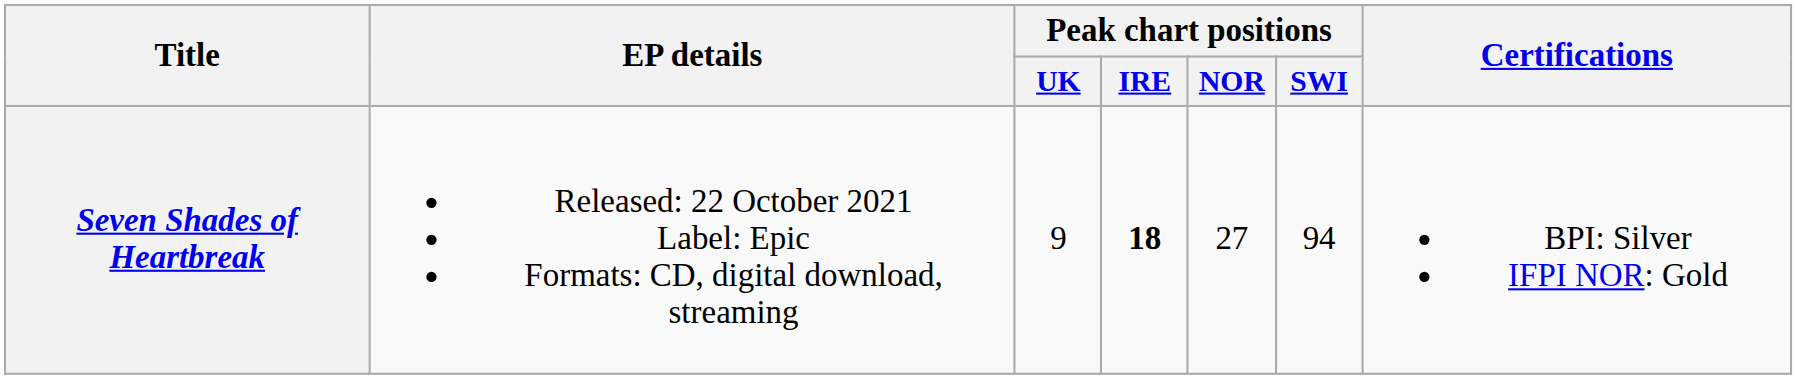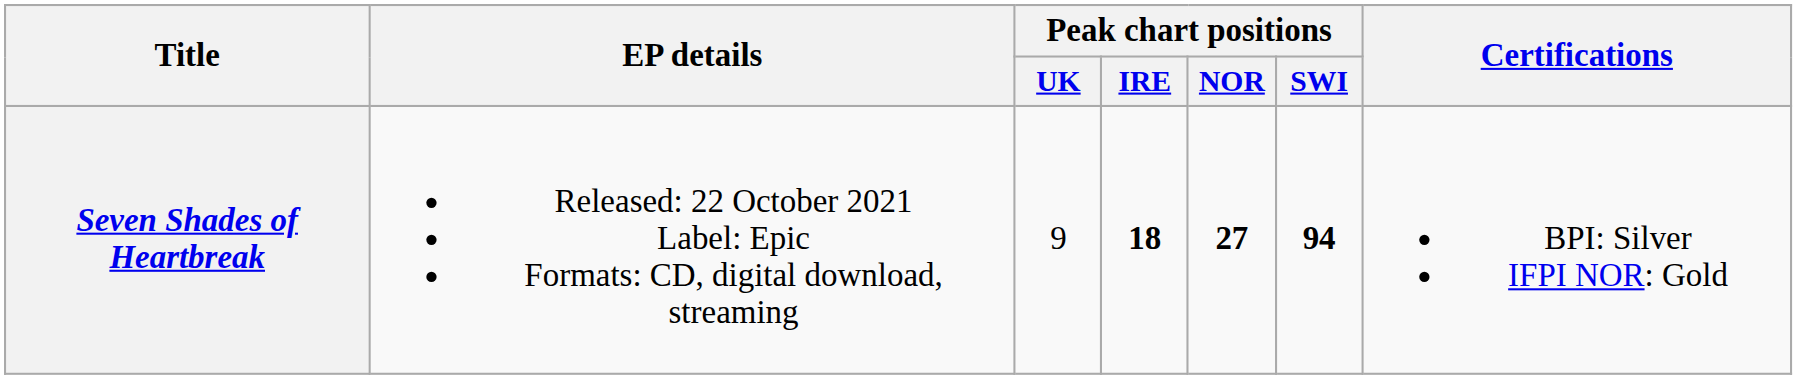(1232, 238) normal -> (1232, 238) bold
(1319, 238) normal -> (1319, 238) bold
